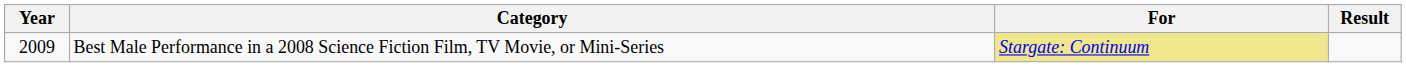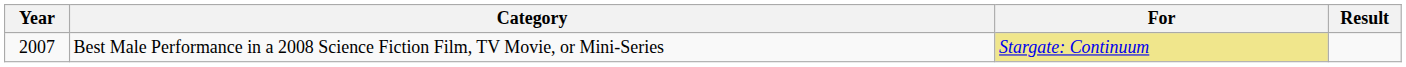(37, 47) 2009 -> (37, 47) 2007
